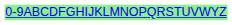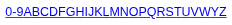(116, 12) lightgreen background -> (116, 12) no background
